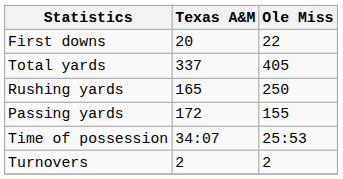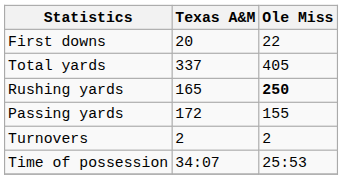(276, 90) normal -> (276, 90) bold
rows swapped: (48, 162) <-> (88, 138)
